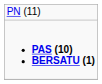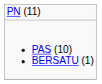(51, 55) bold -> (50, 55) normal
